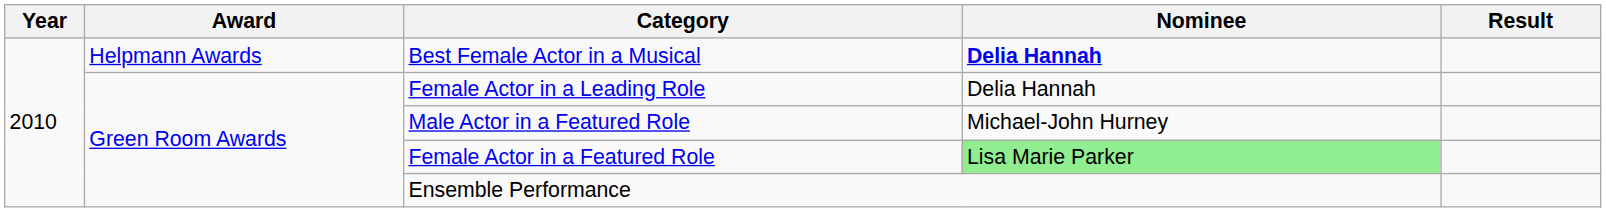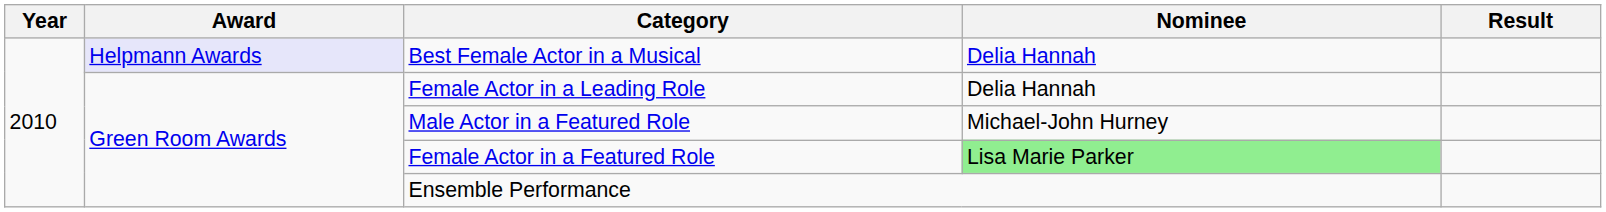(176, 55) no background -> (176, 55) lavender background
(1034, 55) bold -> (1031, 55) normal
